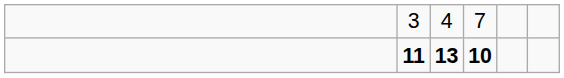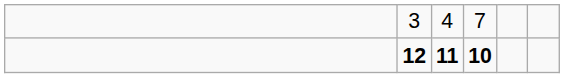(414, 55) 11 -> (414, 55) 12
(447, 55) 13 -> (447, 55) 11
